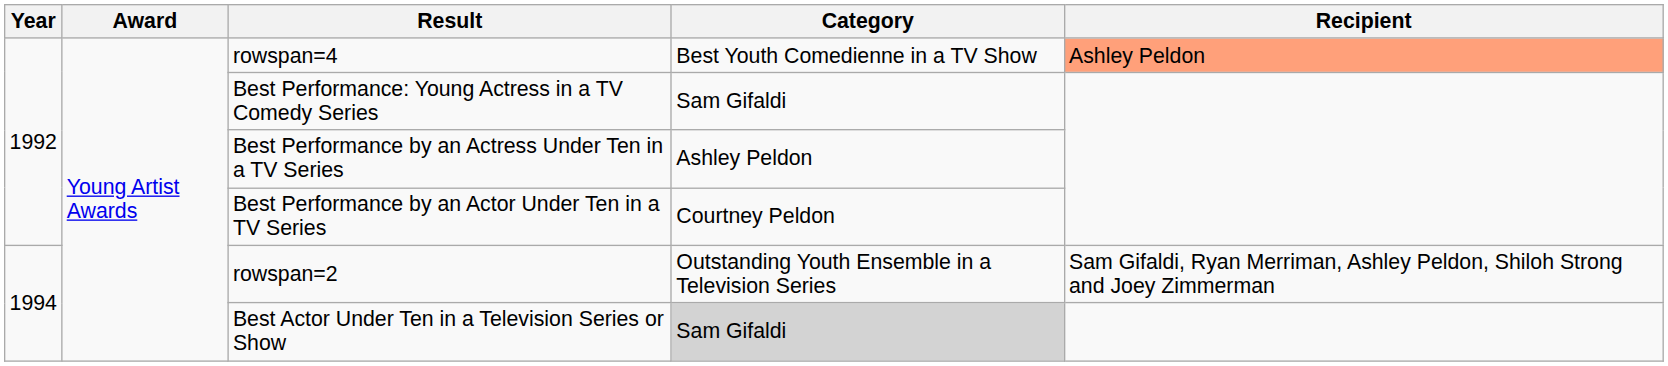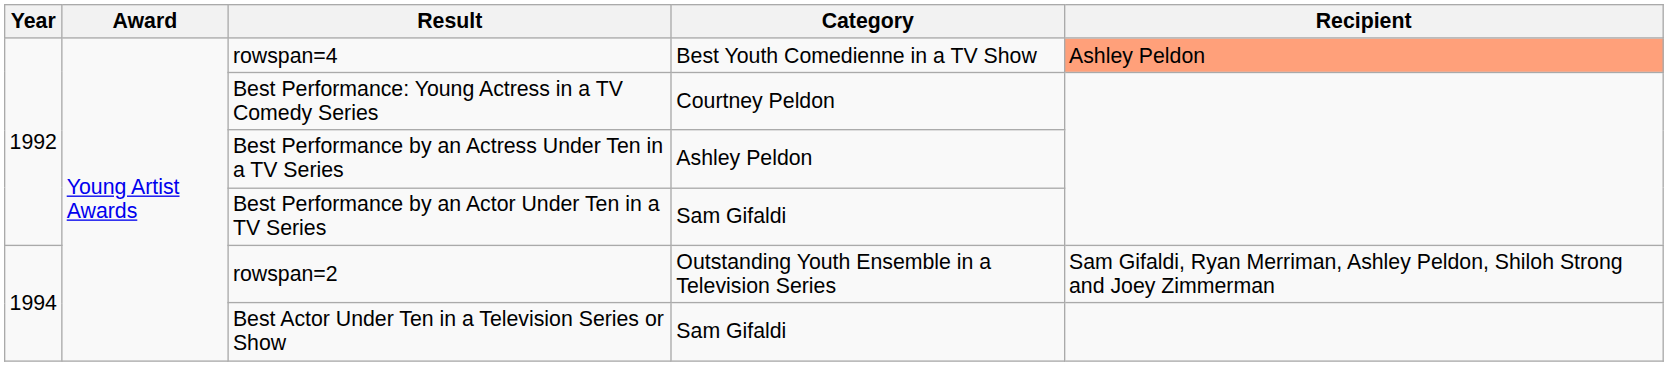(731, 100) Sam Gifaldi -> (756, 100) Courtney Peldon
(756, 216) Courtney Peldon -> (731, 216) Sam Gifaldi
(731, 331) lightgrey background -> (731, 331) no background
